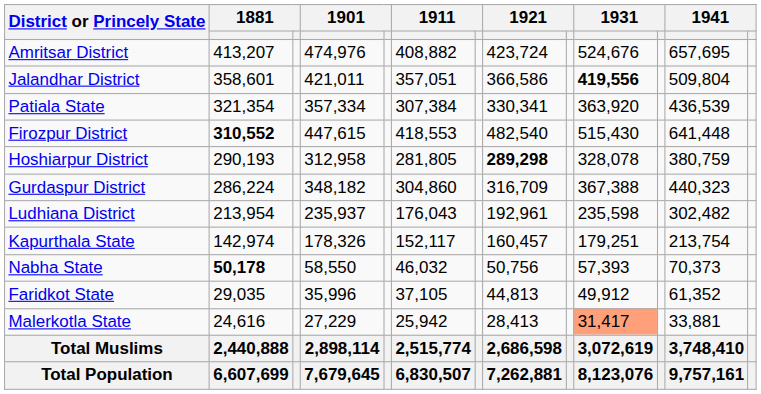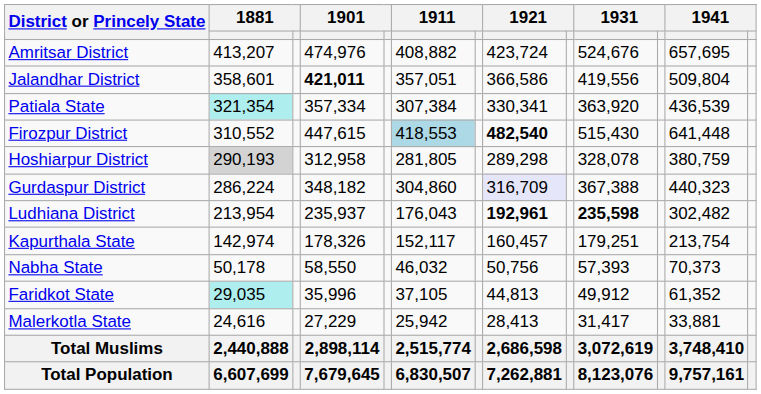(334, 79) normal -> (335, 79) bold
(608, 79) bold -> (608, 79) normal
(244, 106) no background -> (244, 106) paleturquoise background
(244, 133) bold -> (244, 133) normal
(426, 133) no background -> (426, 133) lightblue background
(517, 133) normal -> (517, 133) bold
(244, 160) no background -> (244, 160) lightgrey background
(517, 160) bold -> (517, 160) normal
(517, 187) no background -> (517, 187) lavender background
(517, 214) normal -> (517, 214) bold
(608, 214) normal -> (608, 214) bold
(239, 267) bold -> (239, 267) normal
(239, 294) no background -> (239, 294) paleturquoise background
(604, 321) lightsalmon background -> (604, 321) no background
